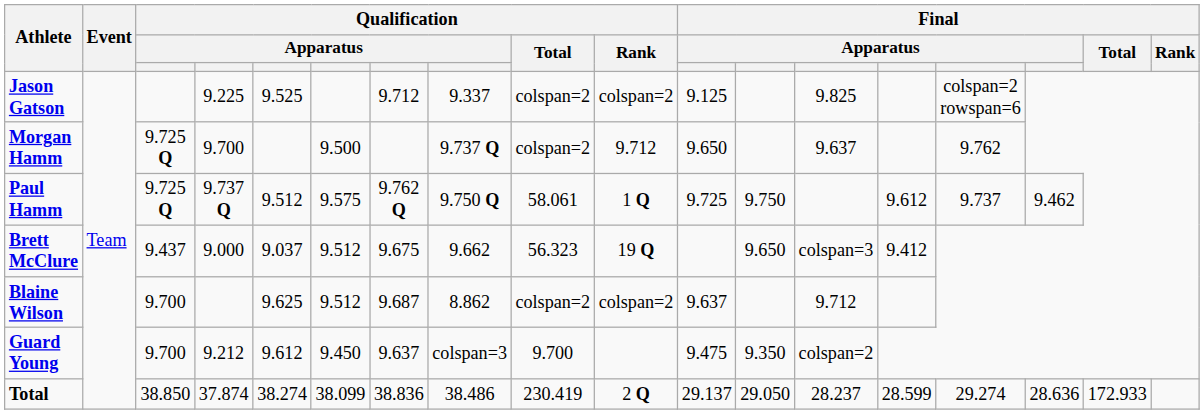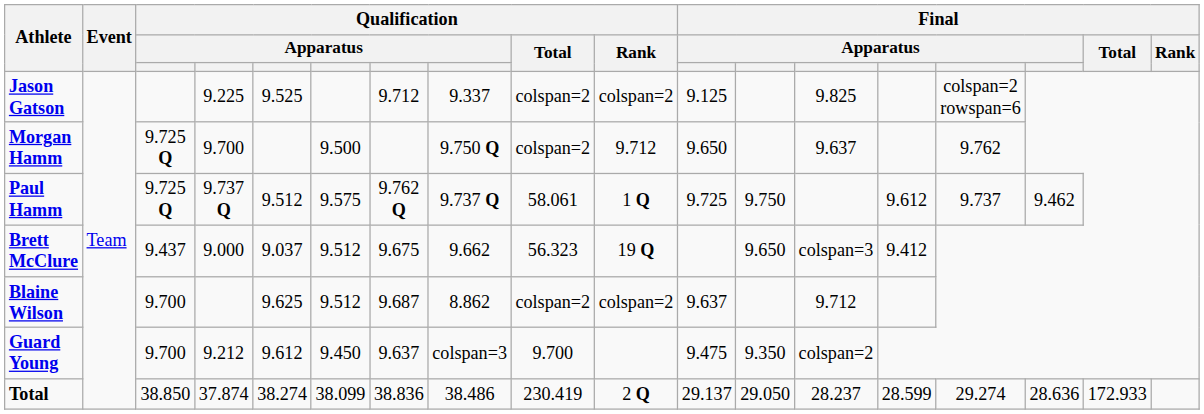(470, 148) 9.737 Q -> (470, 148) 9.750 Q
(470, 199) 9.750 Q -> (470, 199) 9.737 Q
